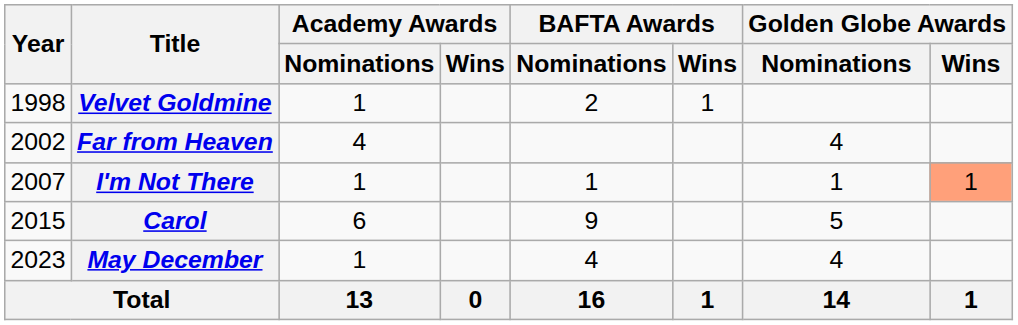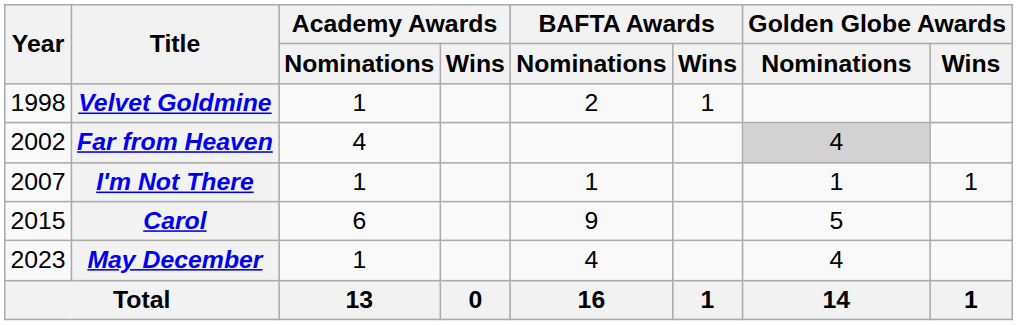(836, 142) no background -> (836, 142) lightgrey background
(971, 181) lightsalmon background -> (971, 181) no background
